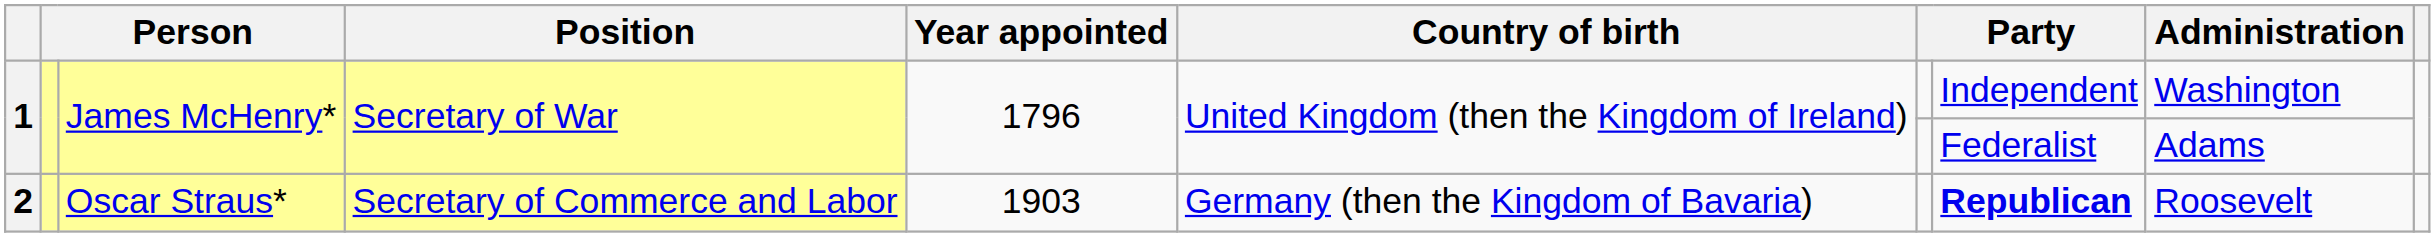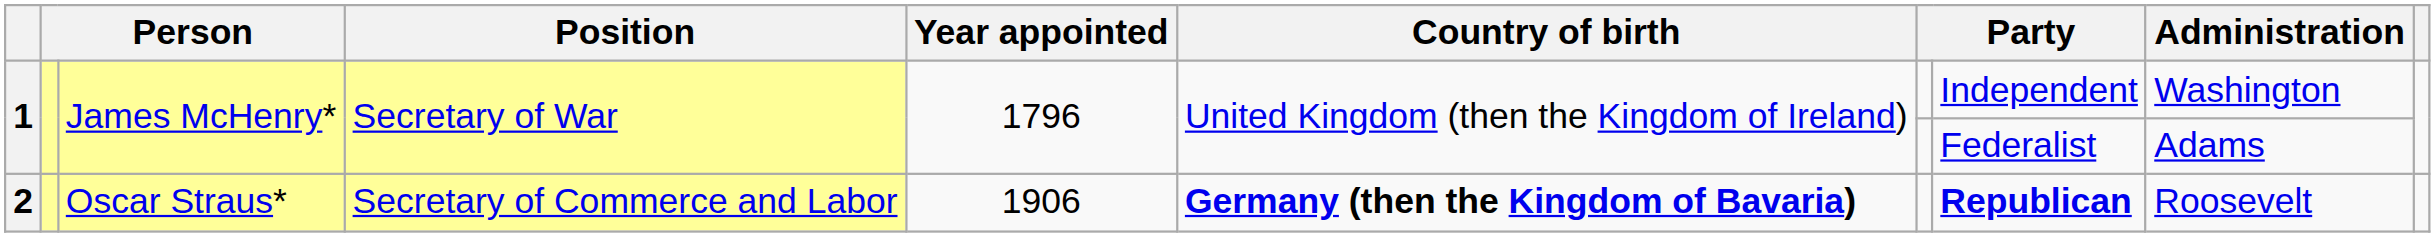(1041, 201) 1903 -> (1041, 201) 1906
(1499, 201) normal -> (1520, 201) bold
